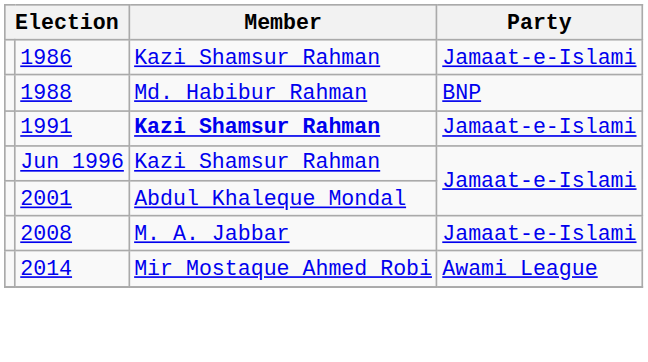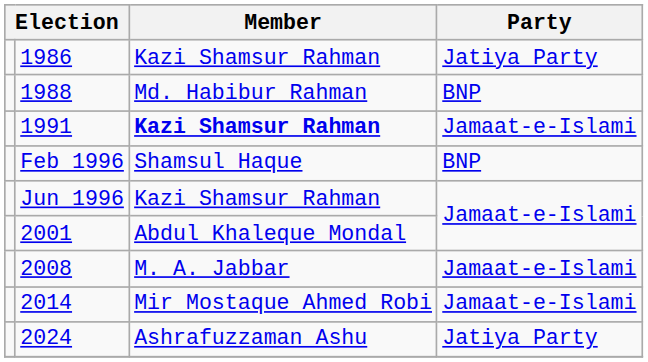(539, 58) Jamaat-e-Islami -> (520, 58) Jatiya Party
+ row: (72, 163)
(520, 269) Awami League -> (539, 304) Jamaat-e-Islami
+ row: (46, 339)
